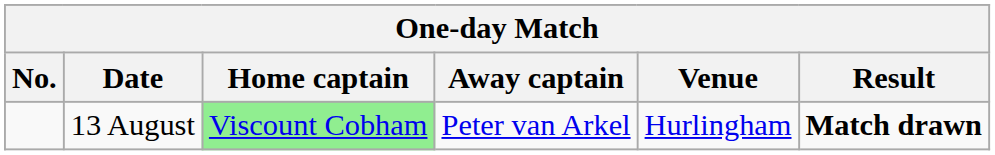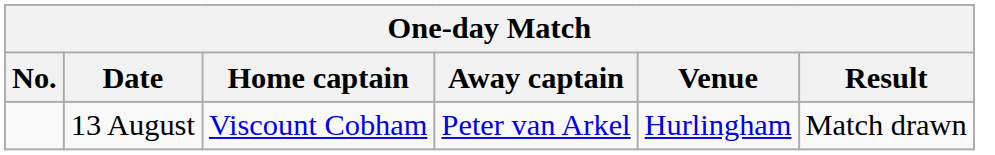(318, 125) lightgreen background -> (318, 125) no background
(894, 125) bold -> (886, 125) normal
